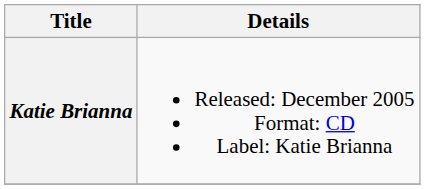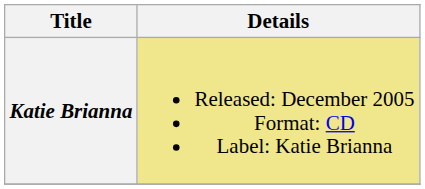(278, 123) no background -> (278, 123) khaki background
